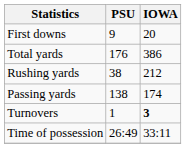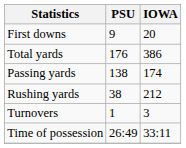rows swapped: (43, 73) <-> (41, 93)
(146, 113) bold -> (146, 113) normal
